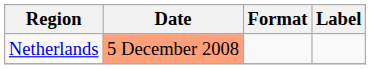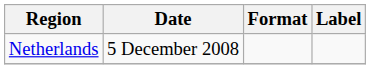(173, 48) lightsalmon background -> (173, 48) no background
